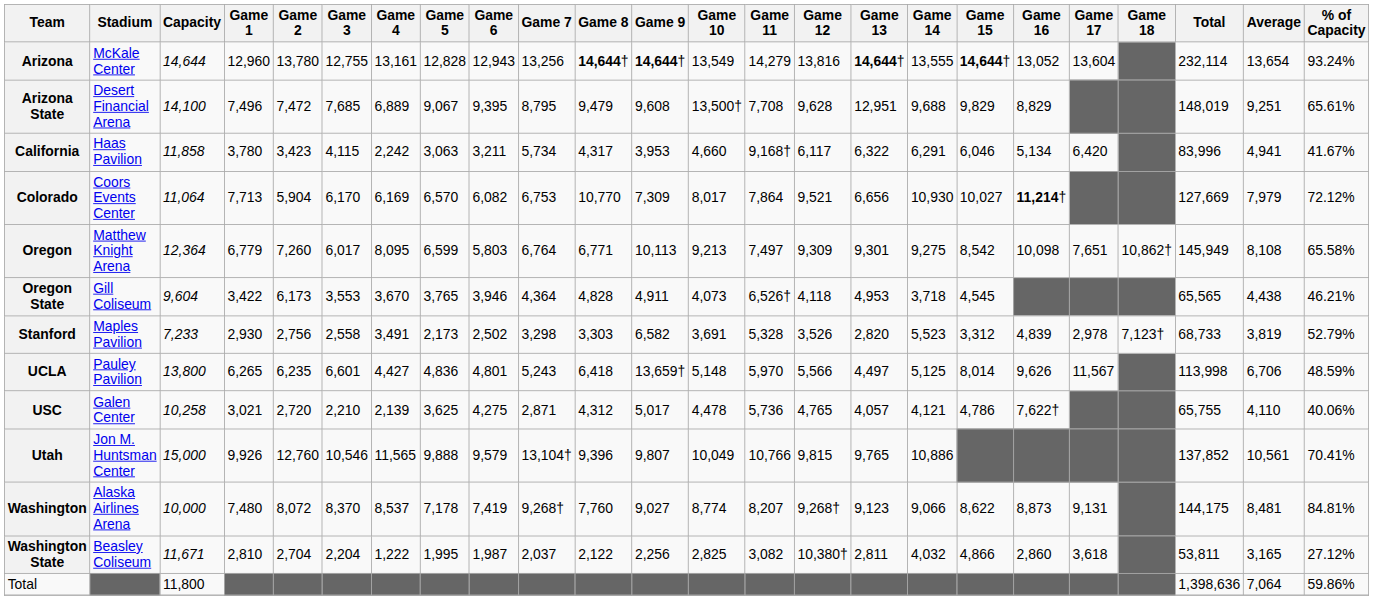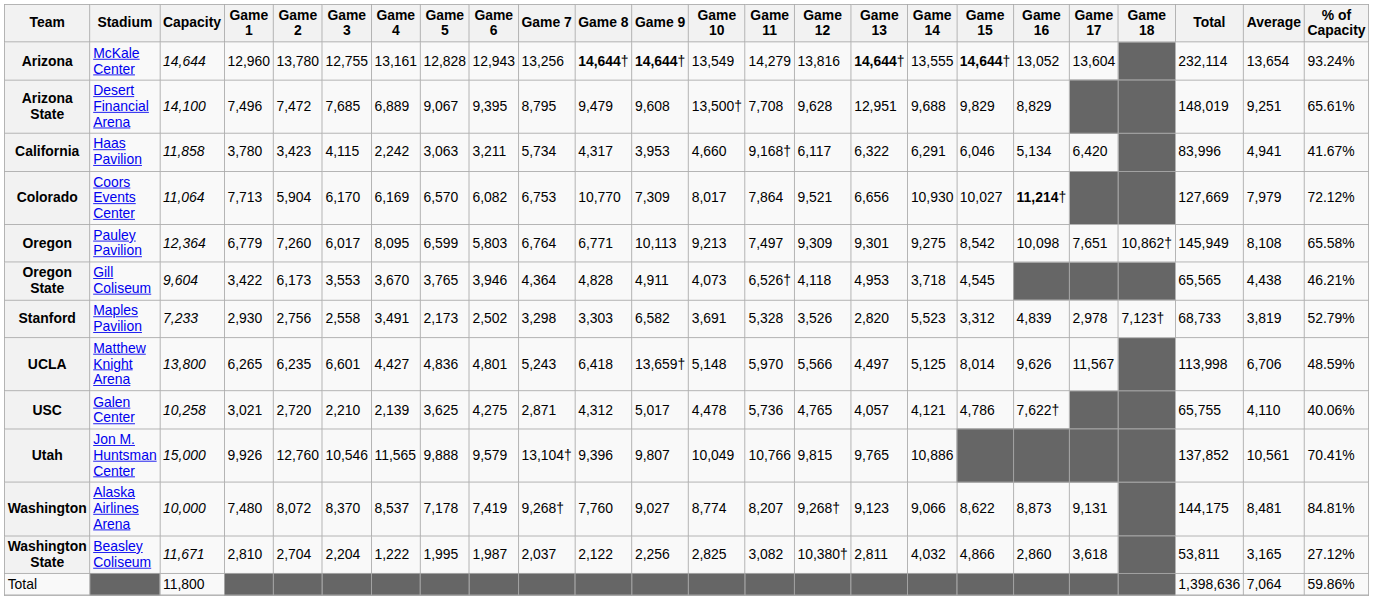(119, 251) Matthew Knight Arena -> (118, 243) Pauley Pavilion
(118, 372) Pauley Pavilion -> (119, 364) Matthew Knight Arena
